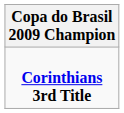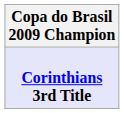(62, 86) no background -> (62, 86) lavender background
